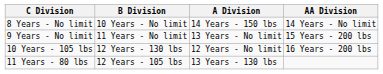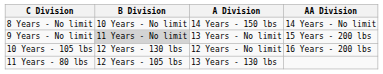(142, 37) no background -> (142, 37) lightgrey background
